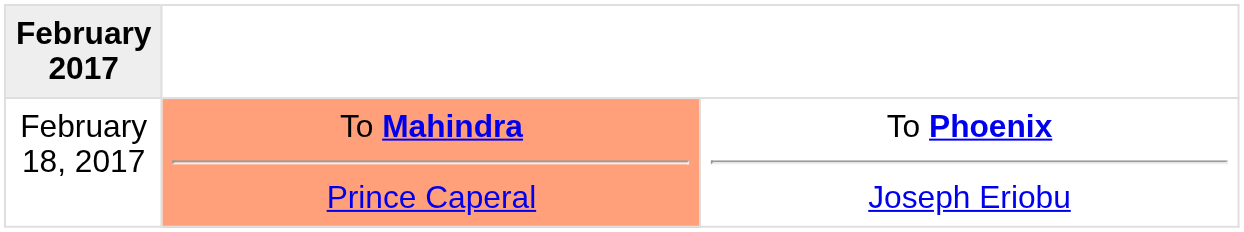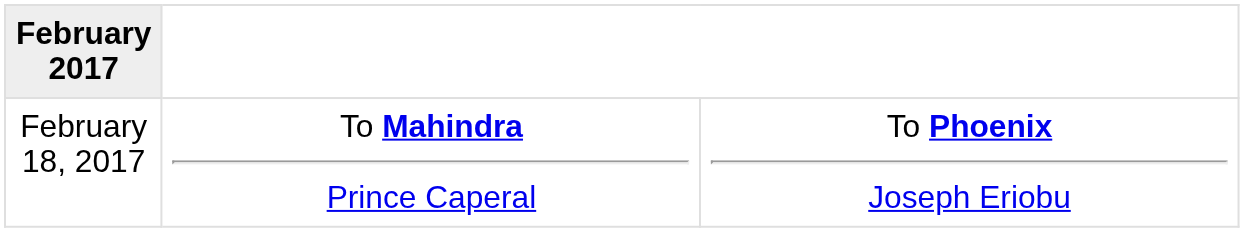(431, 161) lightsalmon background -> (431, 161) no background
